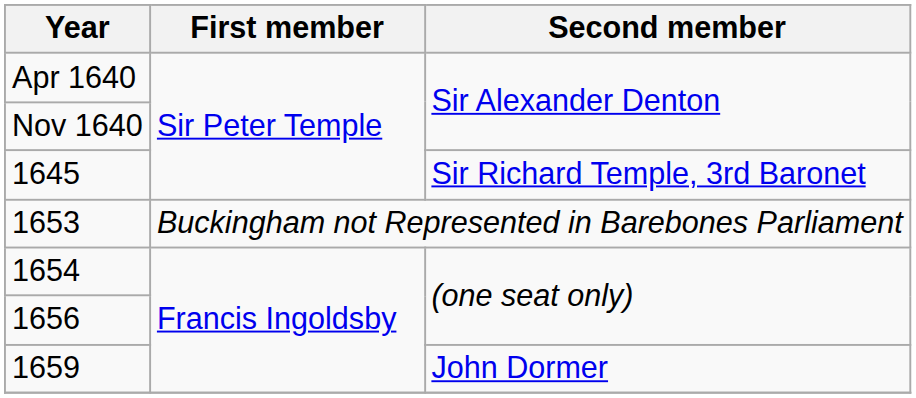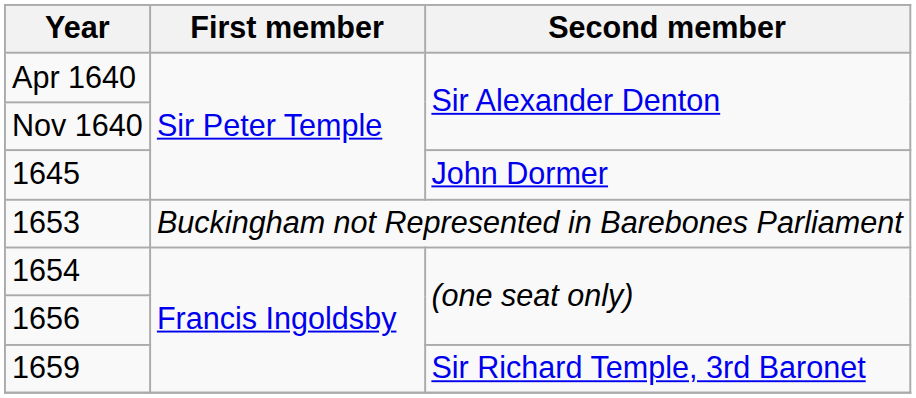(649, 174) Sir Richard Temple, 3rd Baronet -> (520, 174) John Dormer
(520, 367) John Dormer -> (649, 367) Sir Richard Temple, 3rd Baronet
